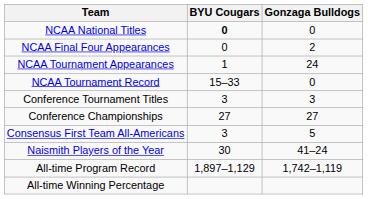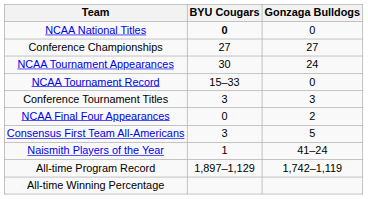rows swapped: (96, 47) <-> (96, 116)
(224, 64) 1 -> (224, 64) 30
(224, 151) 30 -> (224, 151) 1
